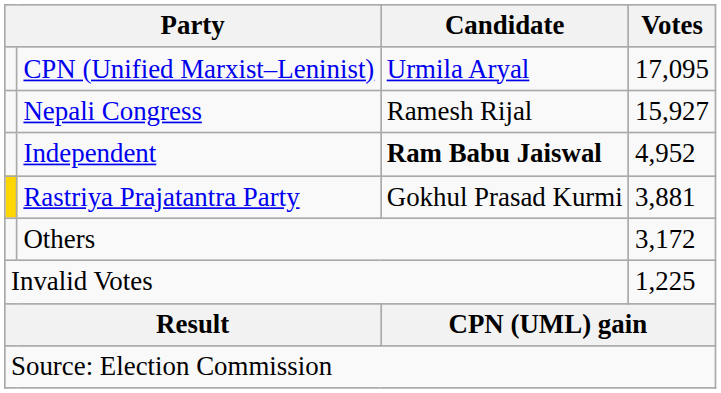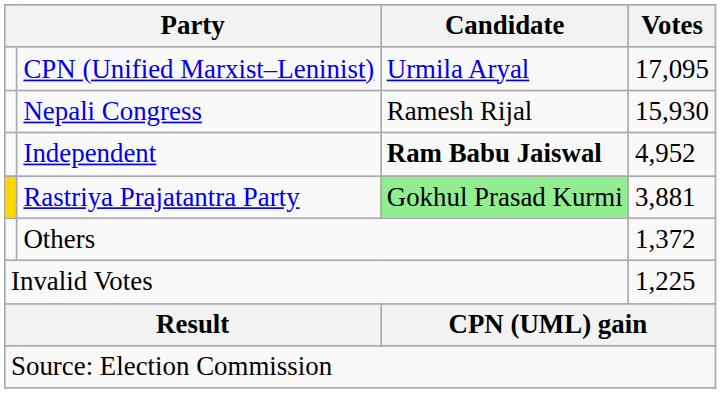(672, 111) 15,927 -> (672, 111) 15,930
(505, 196) no background -> (505, 196) lightgreen background
(665, 238) 3,172 -> (665, 238) 1,372
